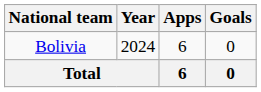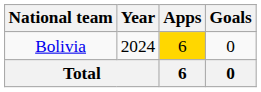(182, 45) no background -> (182, 45) gold background
